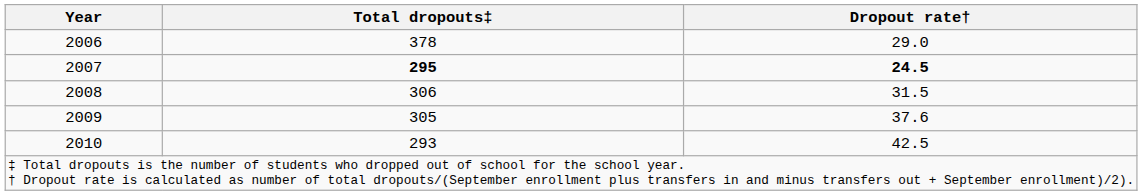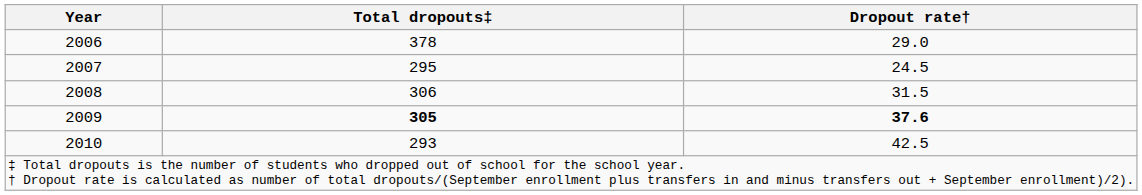(423, 68) bold -> (423, 68) normal
(910, 68) bold -> (910, 68) normal
(423, 118) normal -> (423, 118) bold
(910, 118) normal -> (910, 118) bold
